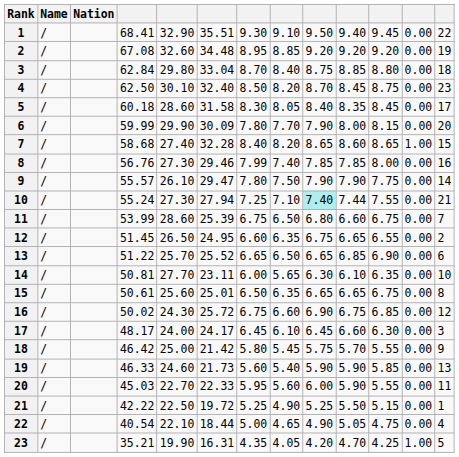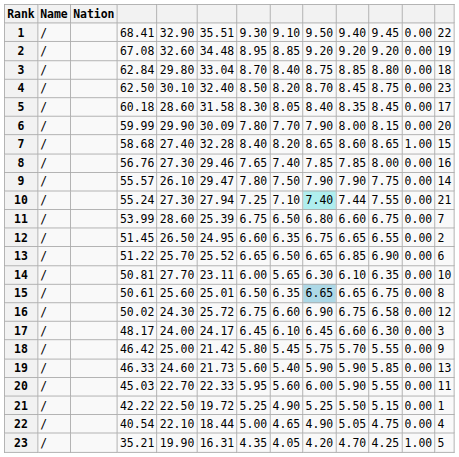(253, 163) 7.99 -> (253, 163) 7.65
(319, 293) no background -> (319, 293) lightblue background
(385, 312) 6.85 -> (385, 312) 6.58
